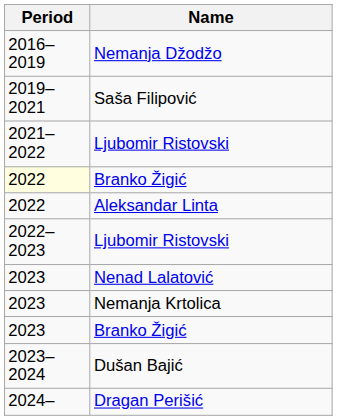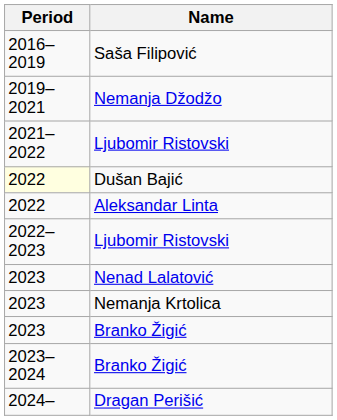(158, 53) Nemanja Džodžo -> (145, 53) Saša Filipović
(145, 98) Saša Filipović -> (158, 98) Nemanja Džodžo
(140, 179) Branko Žigić -> (138, 179) Dušan Bajić
(138, 365) Dušan Bajić -> (140, 365) Branko Žigić
